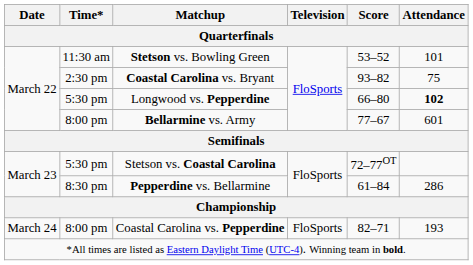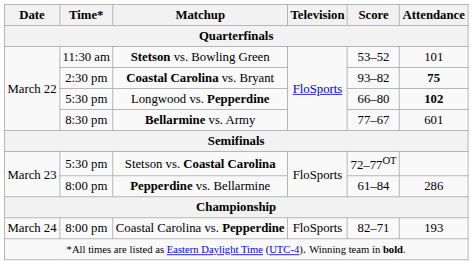(434, 78) normal -> (434, 78) bold
(86, 120) 8:00 pm -> (86, 120) 8:30 pm
(86, 186) 8:30 pm -> (86, 186) 8:00 pm
